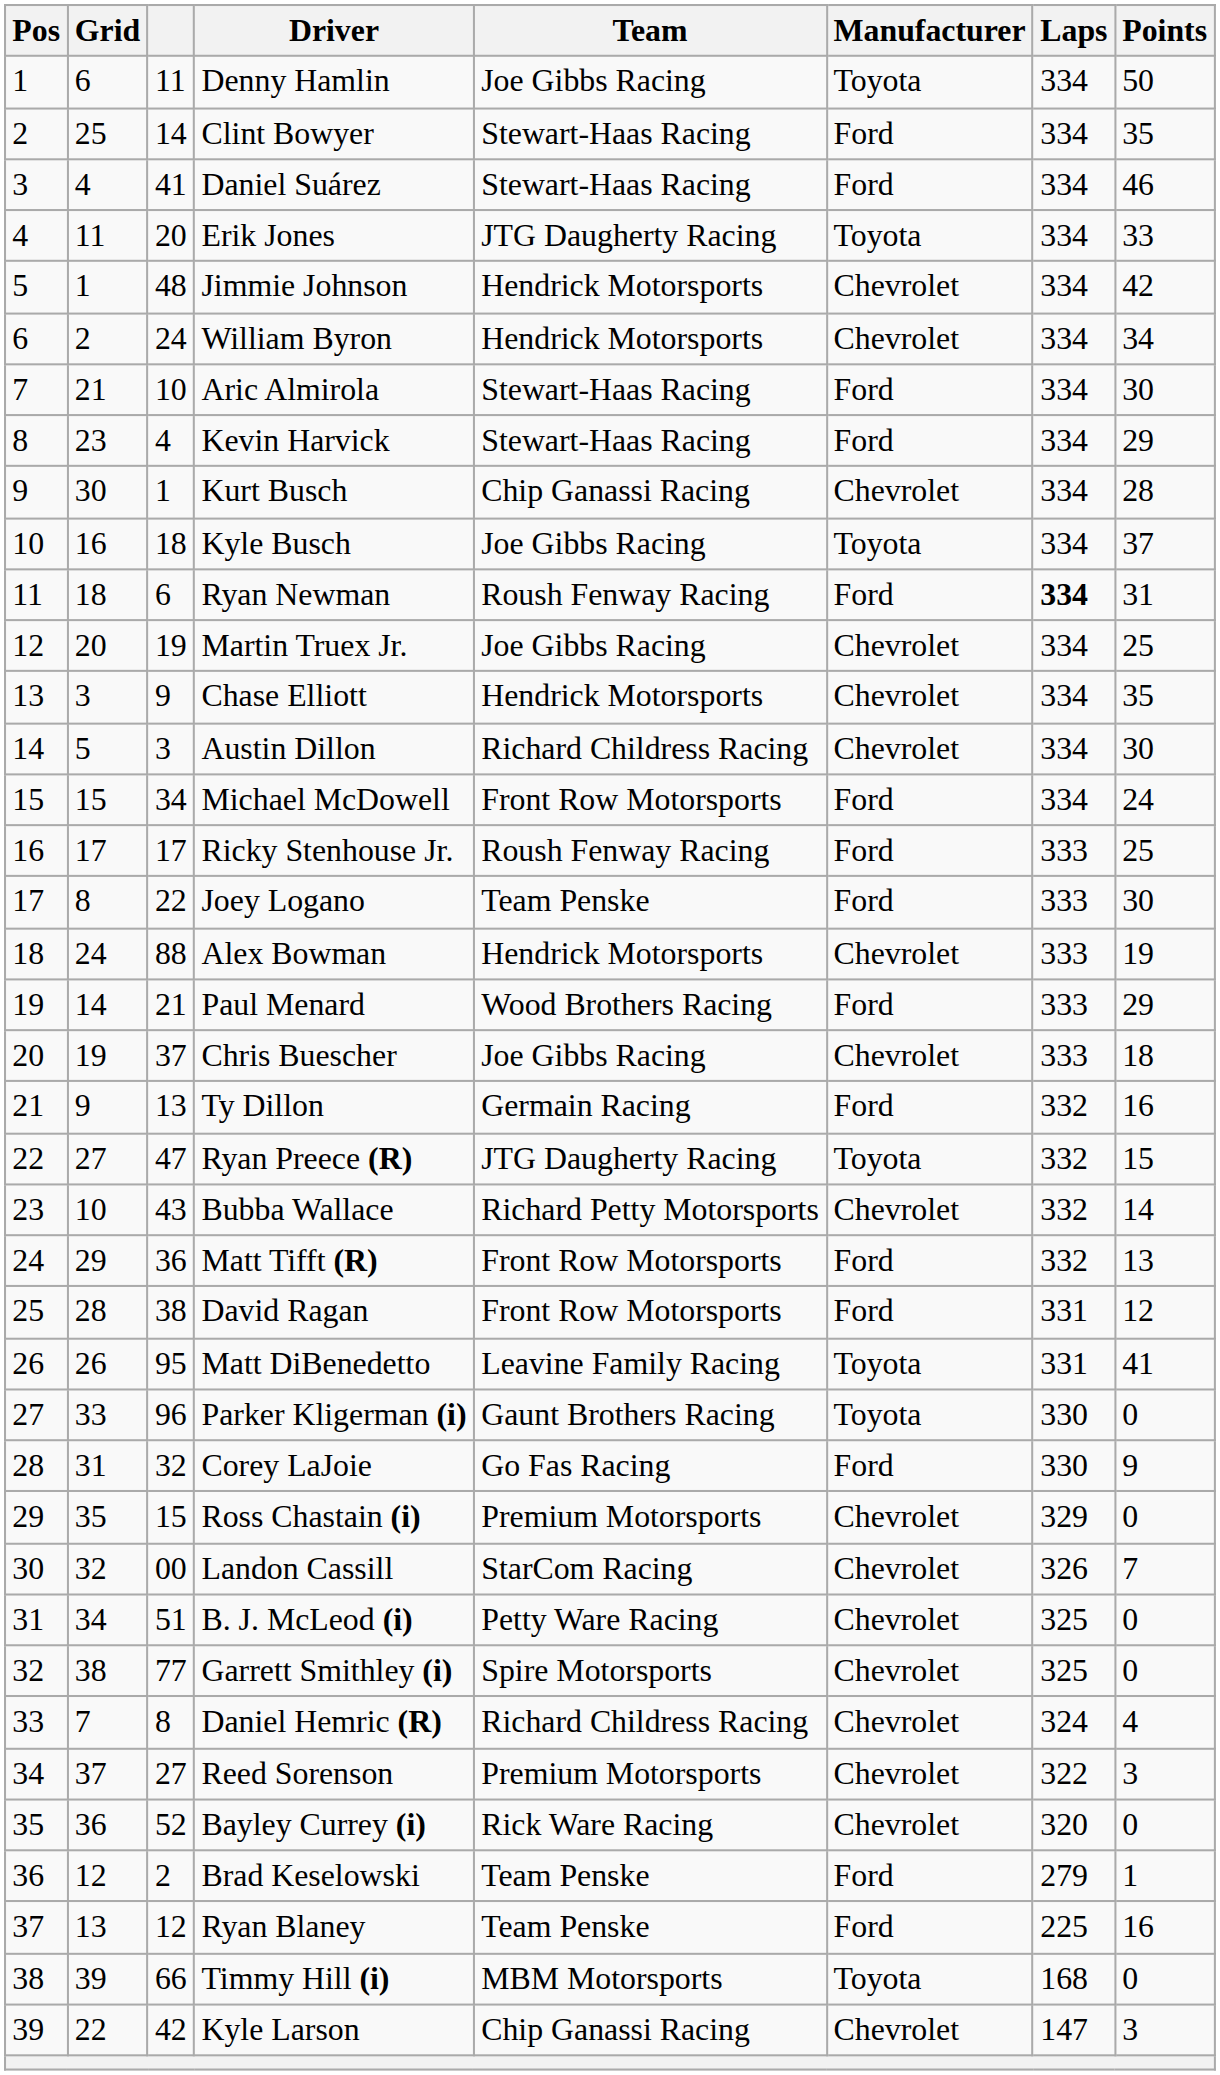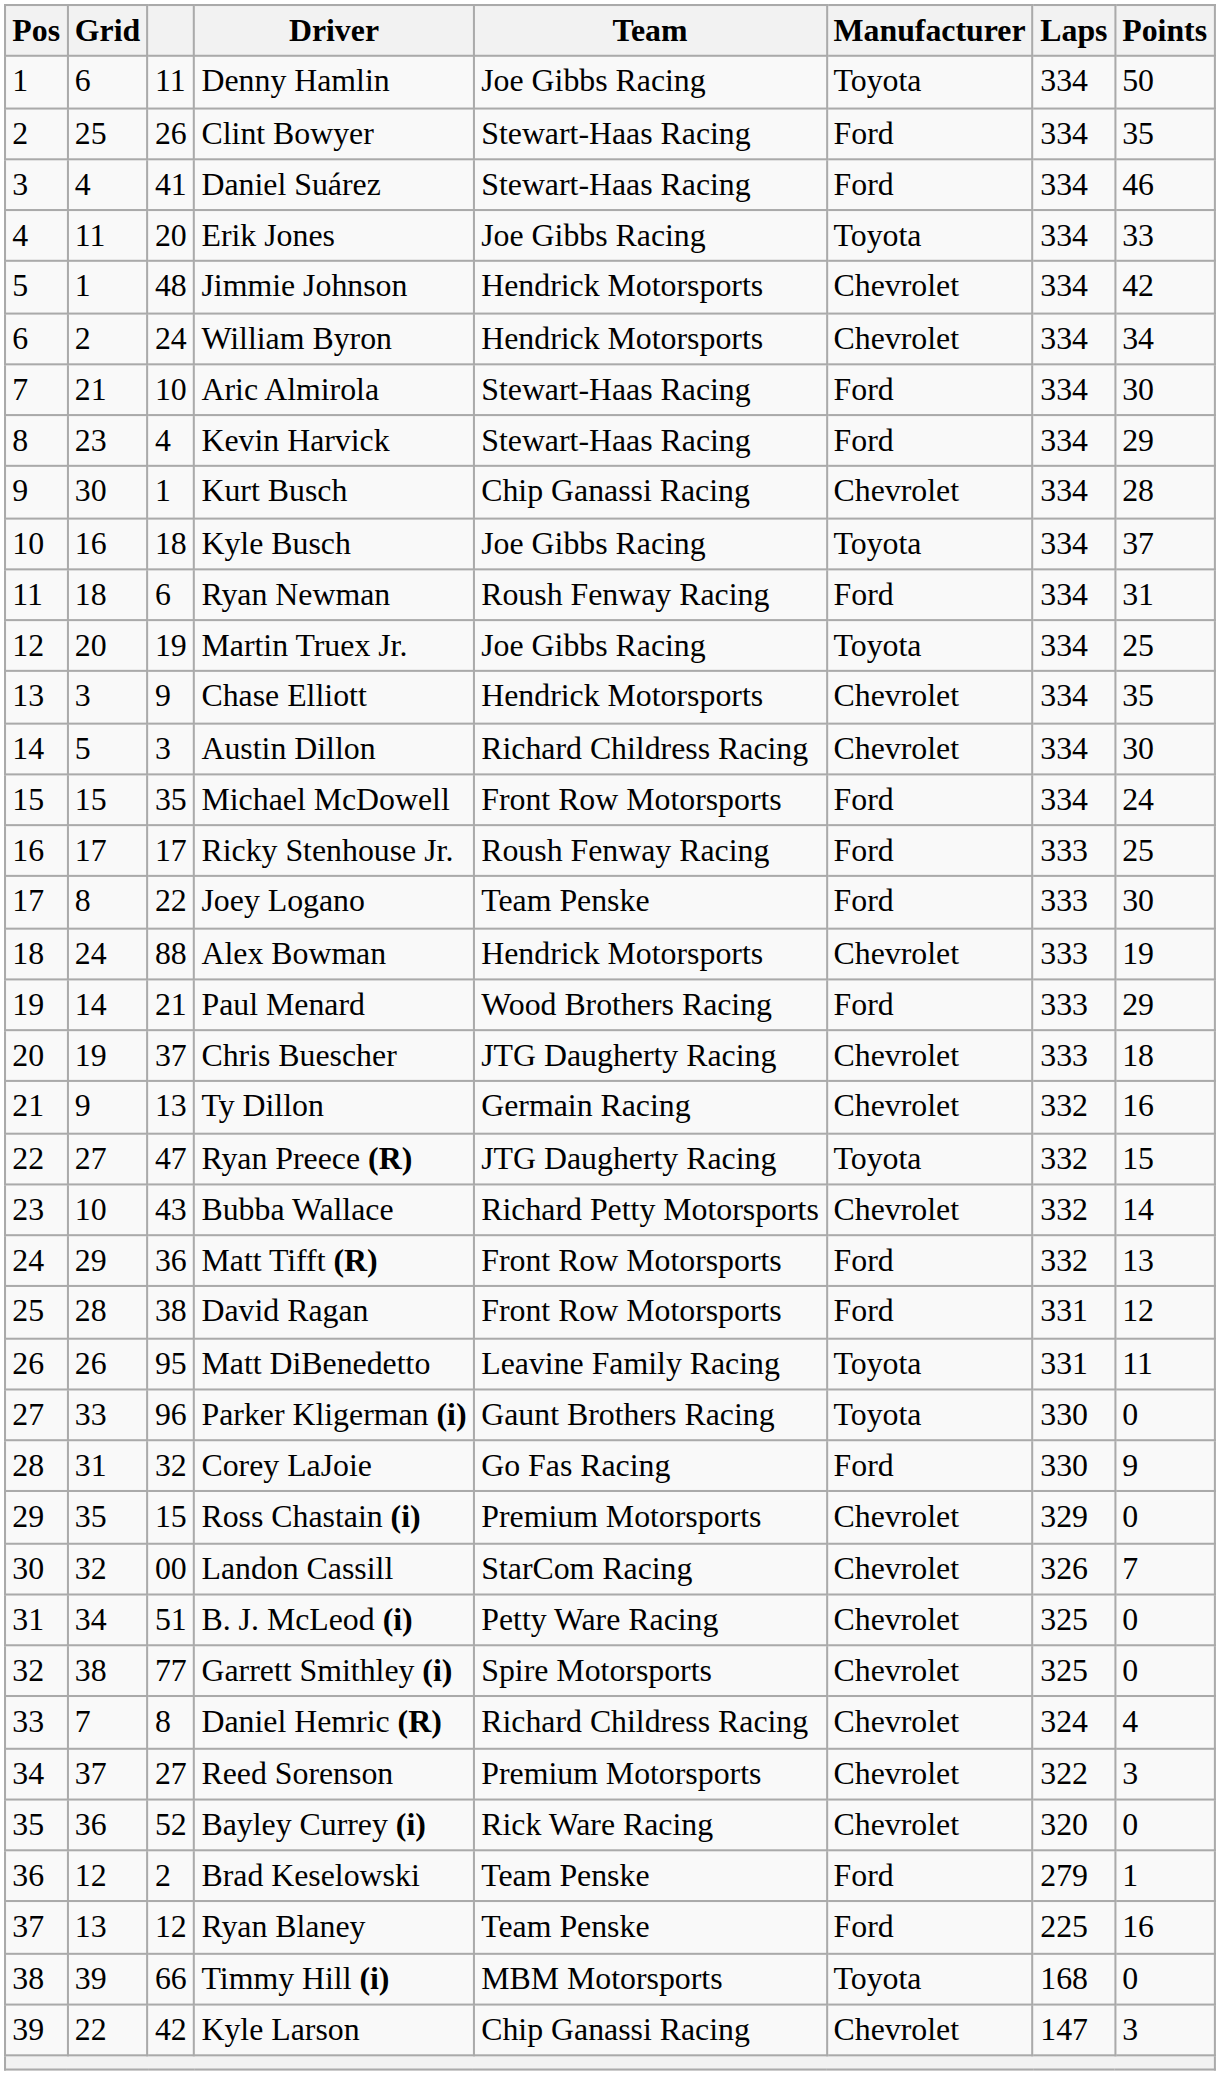(171, 132) 14 -> (171, 132) 26
(629, 234) JTG Daugherty Racing -> (593, 234) Joe Gibbs Racing
(1064, 593) bold -> (1064, 593) normal
(896, 644) Chevrolet -> (877, 644) Toyota
(171, 798) 34 -> (171, 798) 35
(593, 1054) Joe Gibbs Racing -> (629, 1054) JTG Daugherty Racing
(864, 1106) Ford -> (896, 1106) Chevrolet
(1138, 1362) 41 -> (1138, 1362) 11
